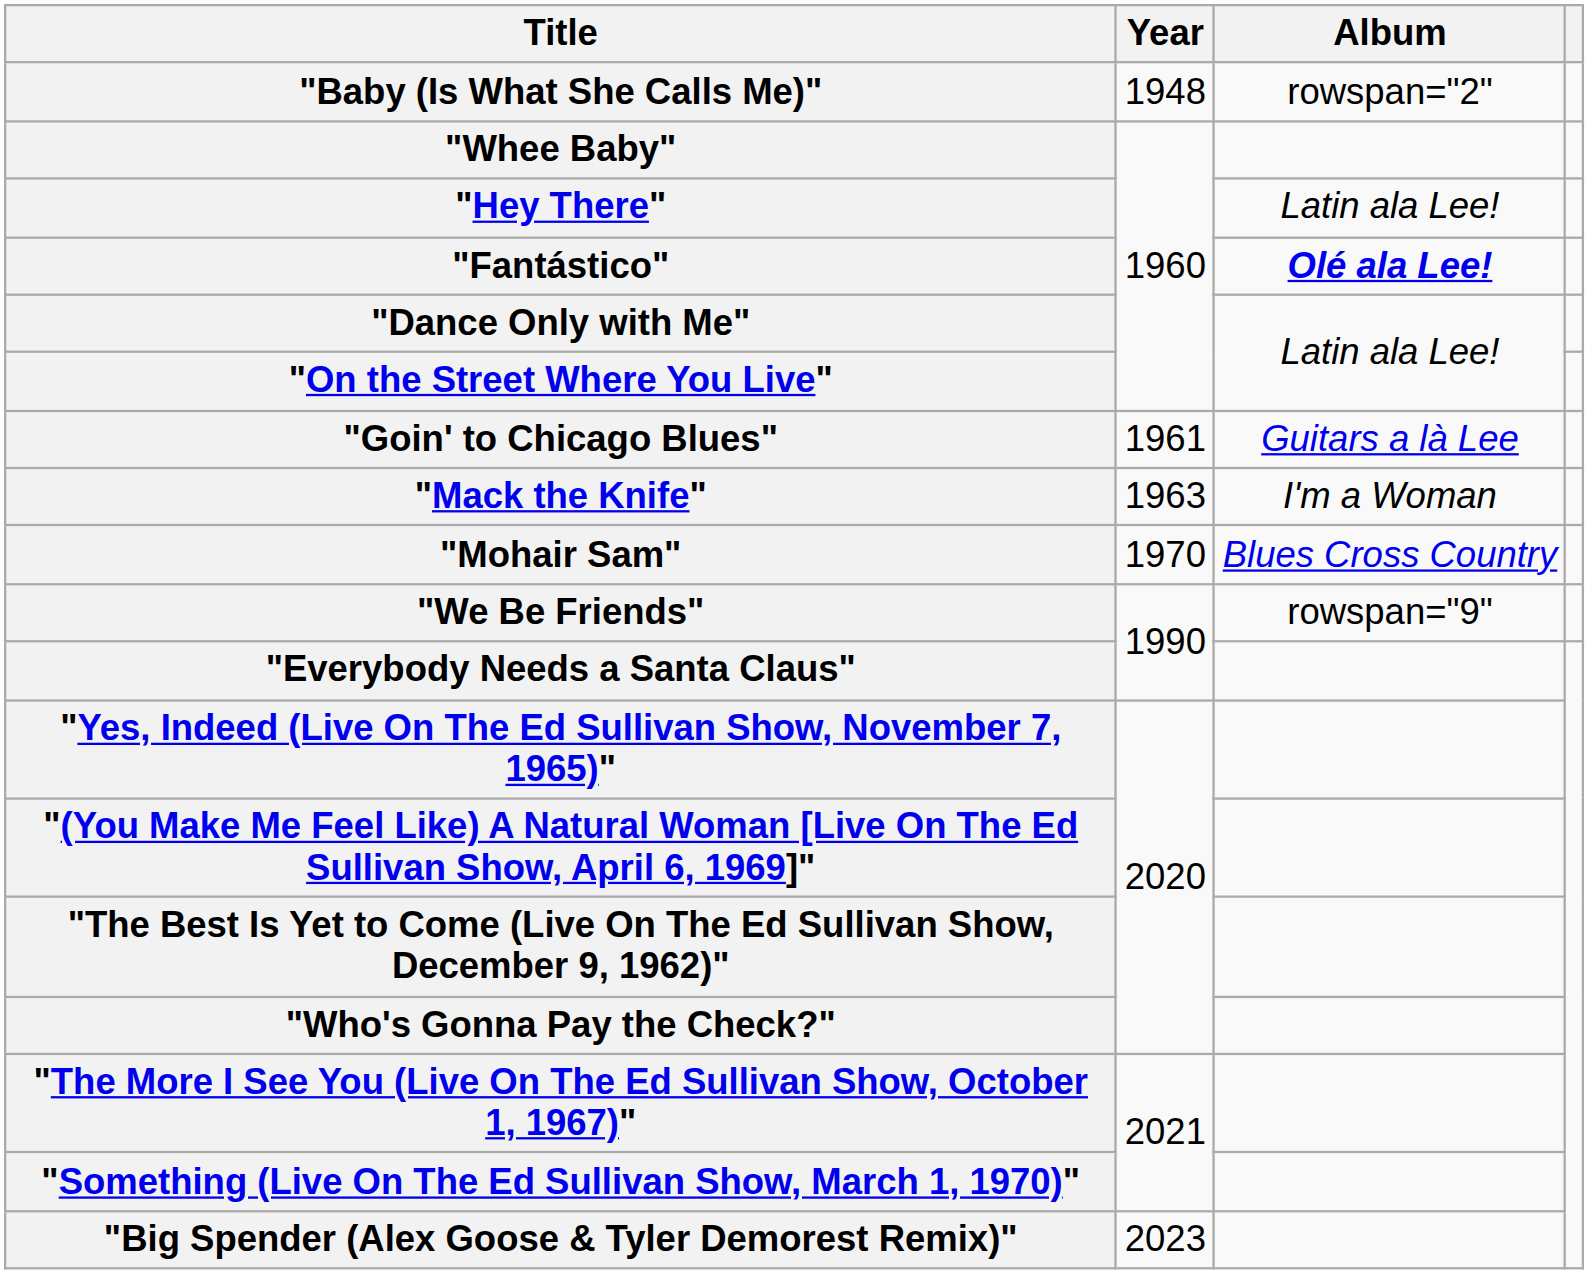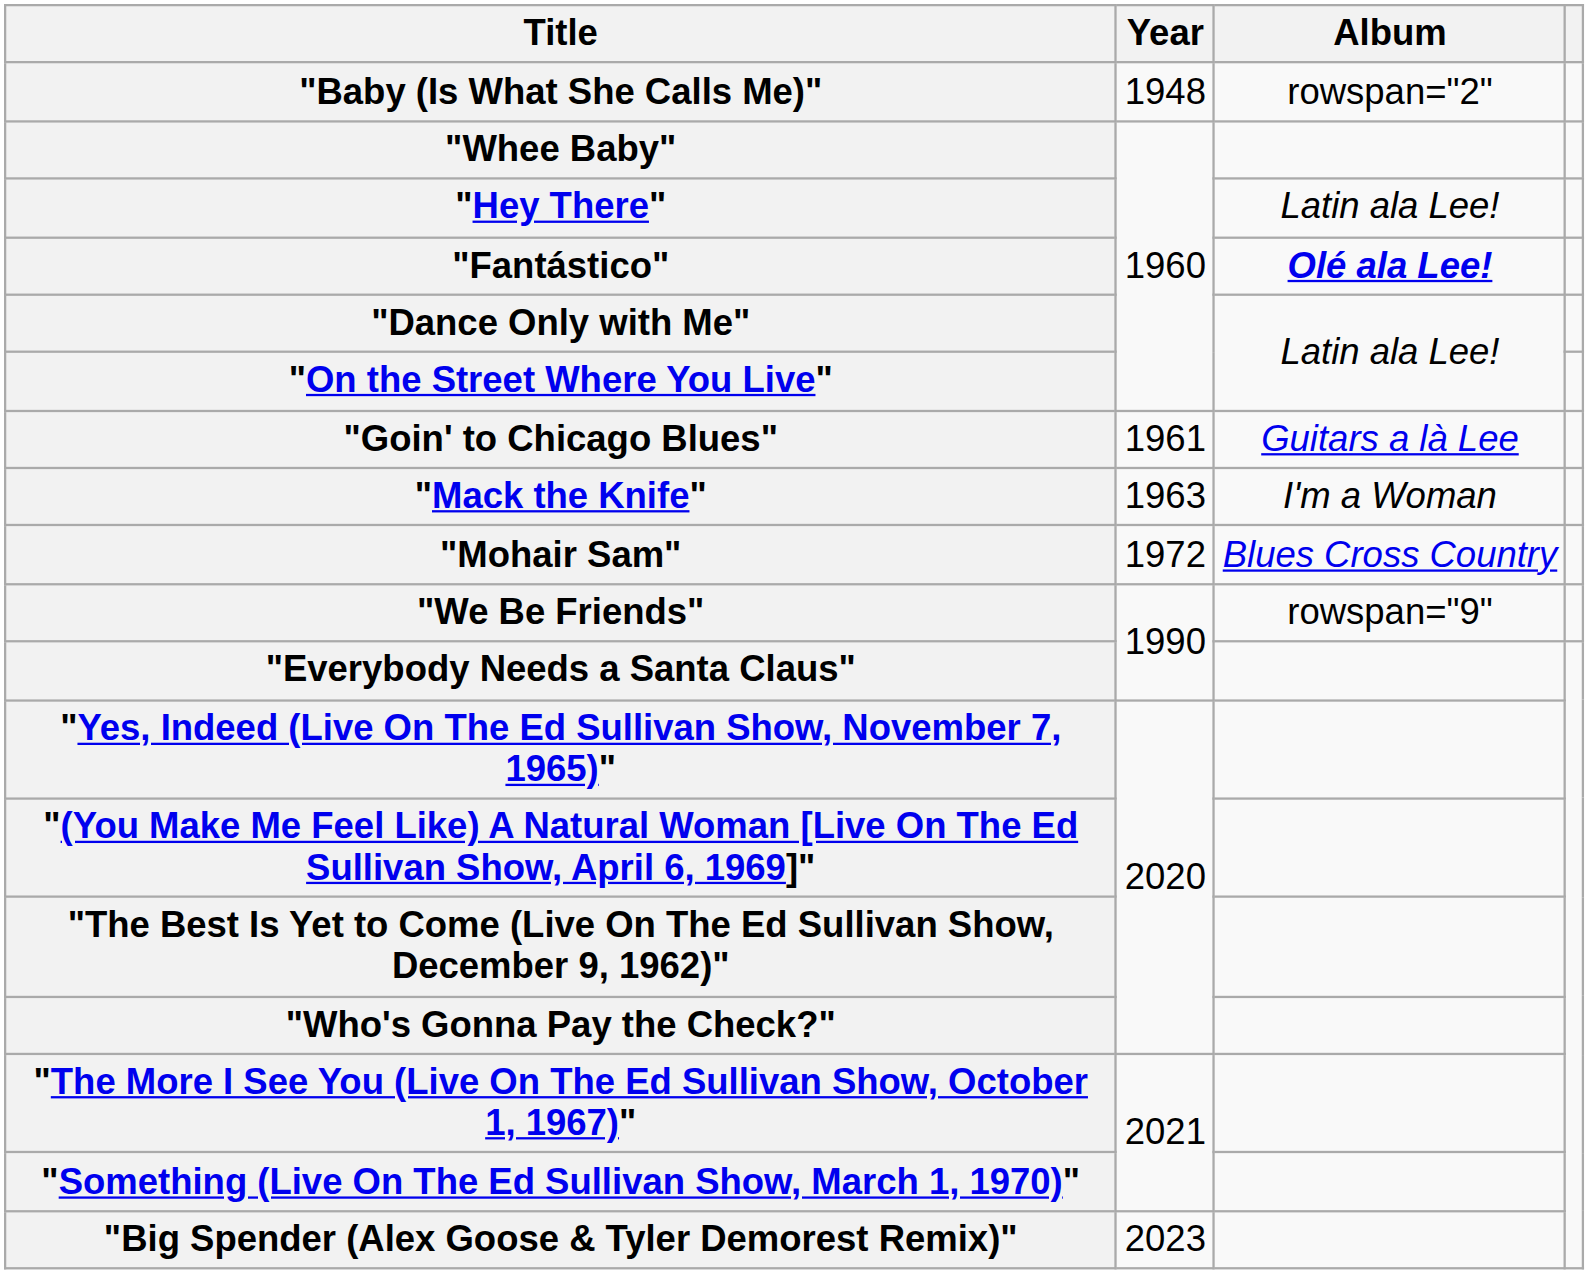(1165, 554) 1970 -> (1165, 554) 1972
